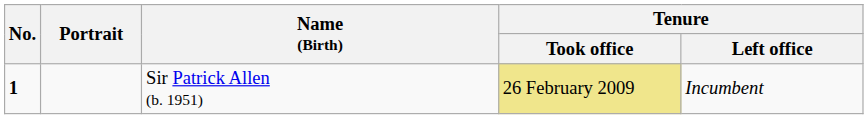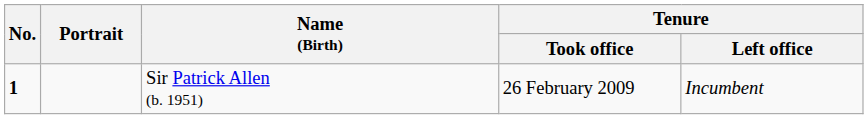(569, 88) khaki background -> (569, 88) no background
